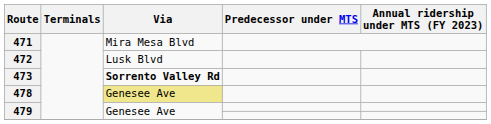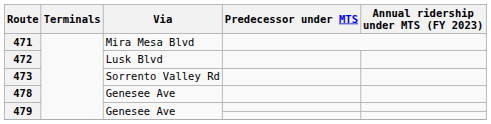(163, 77) bold -> (163, 77) normal
(141, 94) khaki background -> (141, 94) no background
